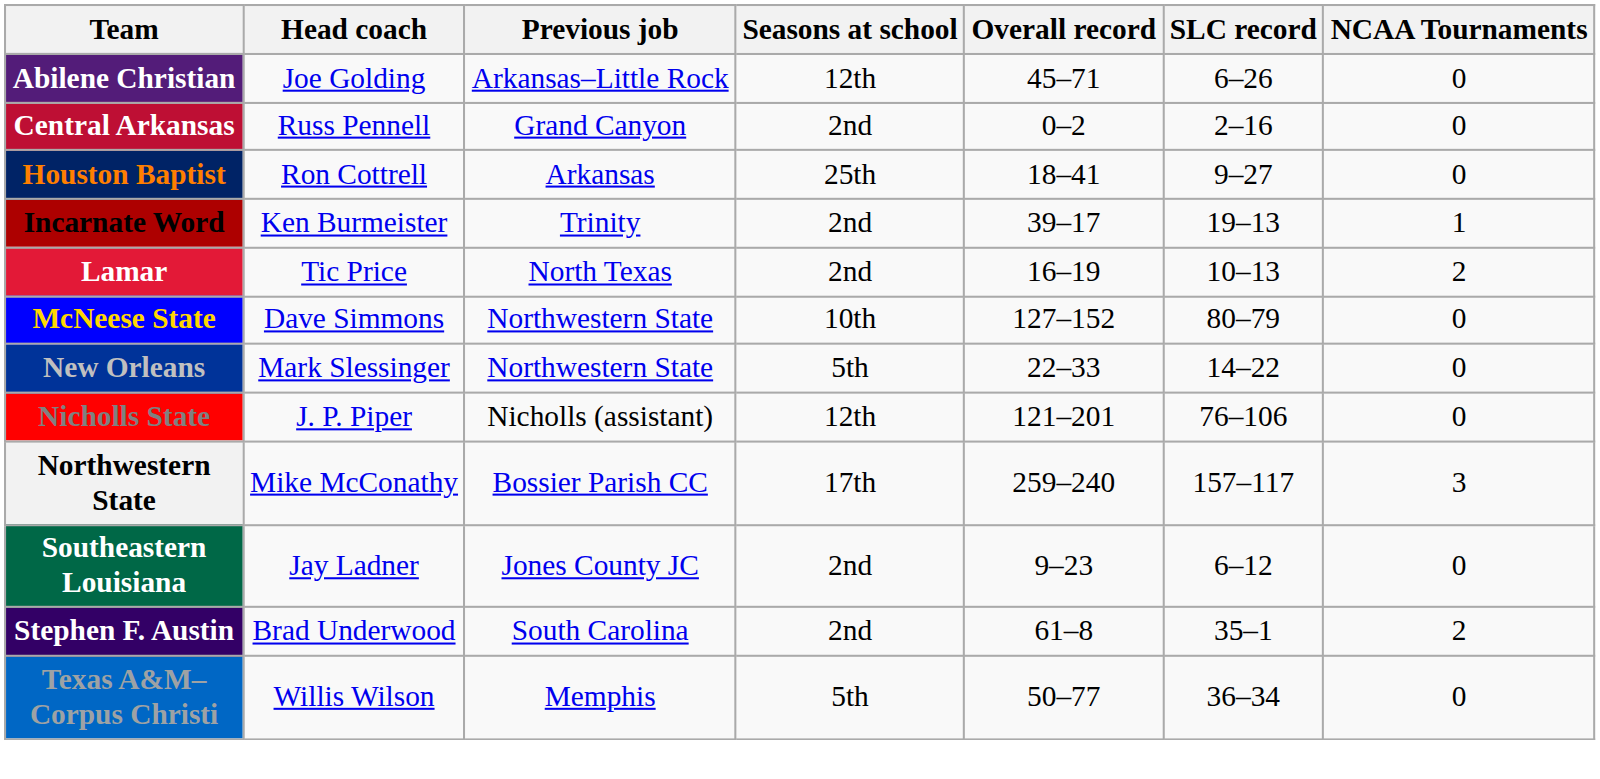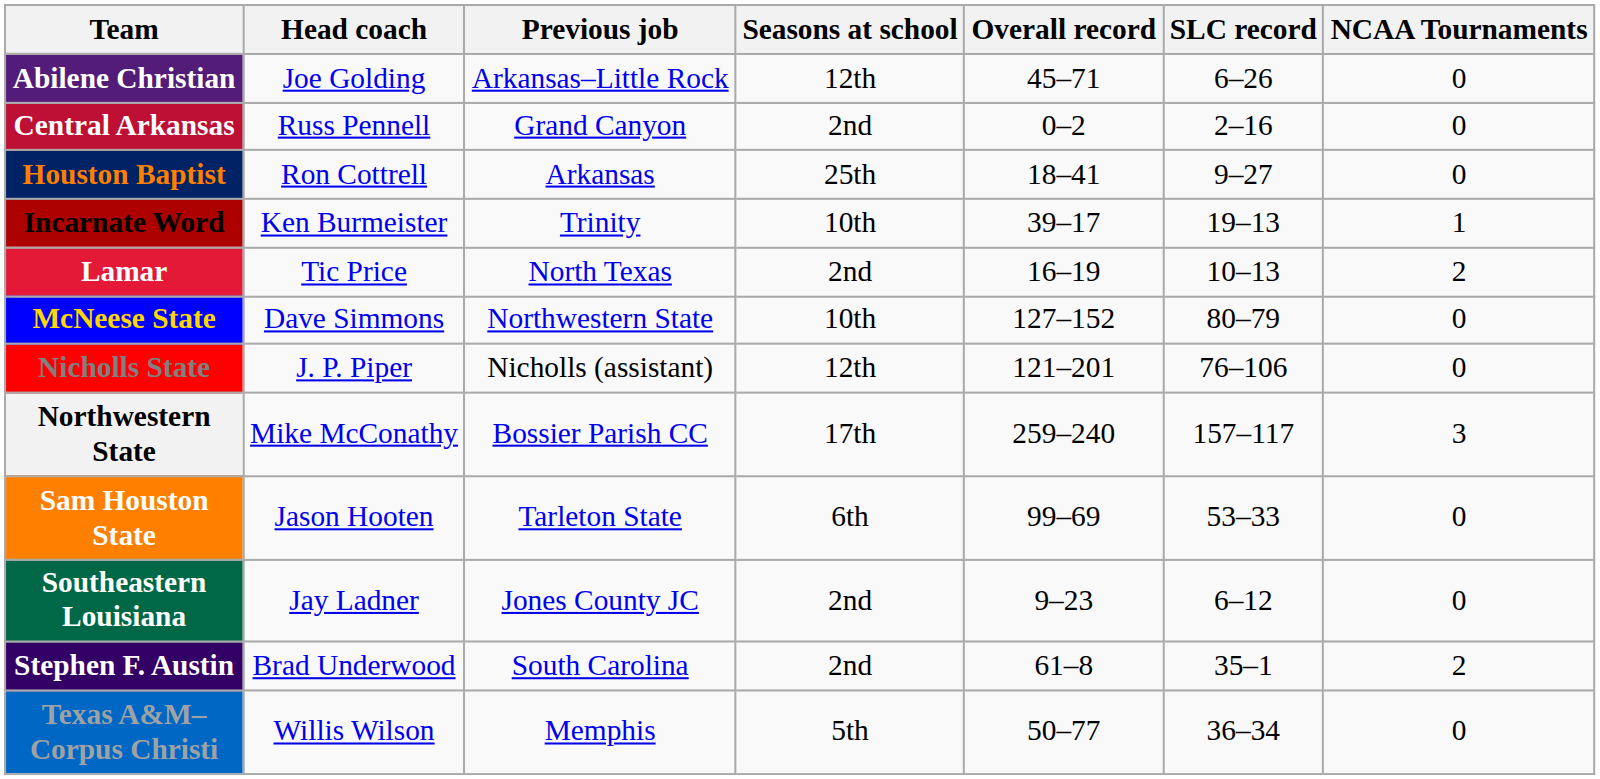(850, 222) 2nd -> (850, 222) 10th
- row: (124, 368)
+ row: (124, 517)
